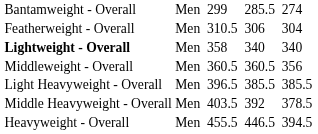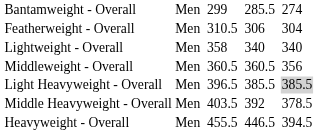(67, 47) bold -> (64, 47) normal
(297, 85) no background -> (297, 85) lightgrey background
